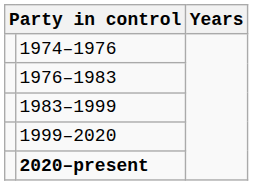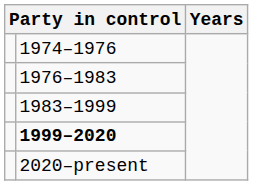(68, 136) normal -> (68, 136) bold
(84, 166) bold -> (84, 166) normal
